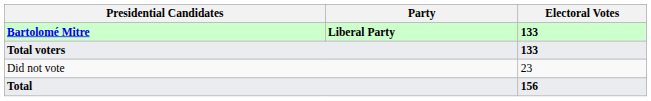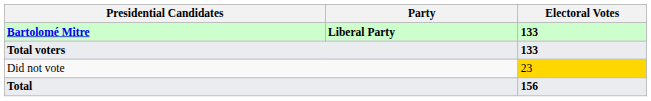(526, 68) no background -> (526, 68) gold background
